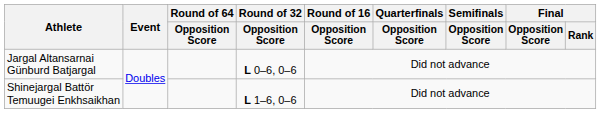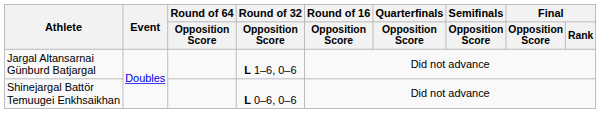(270, 71) L 0–6, 0–6 -> (270, 71) L 1–6, 0–6
(270, 100) L 1–6, 0–6 -> (270, 100) L 0–6, 0–6
